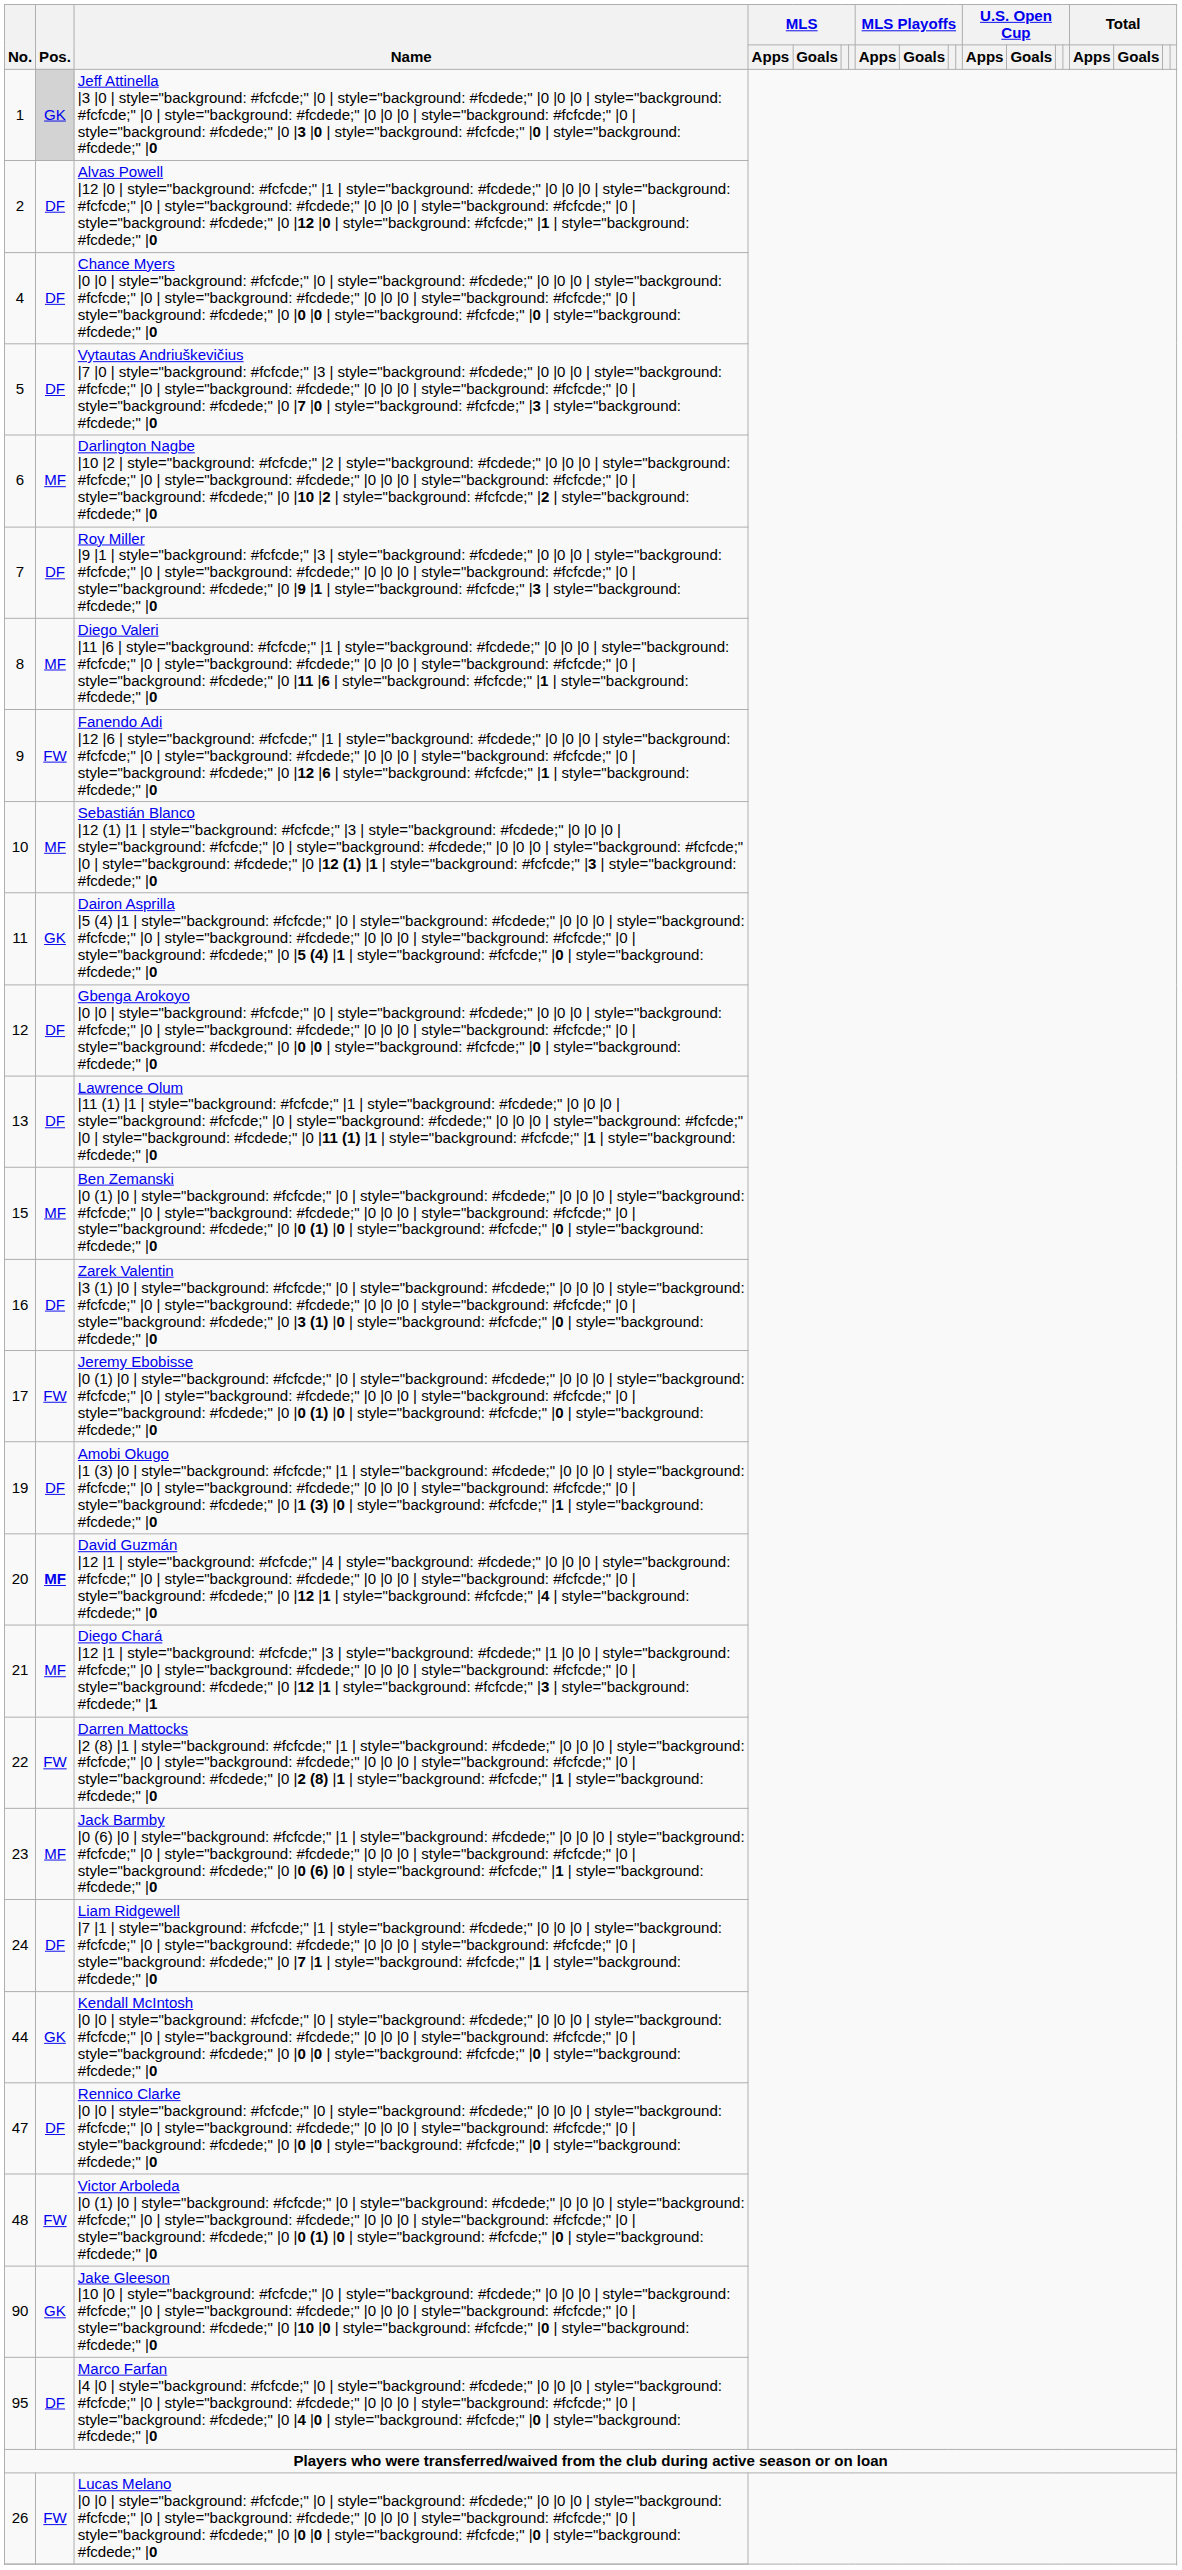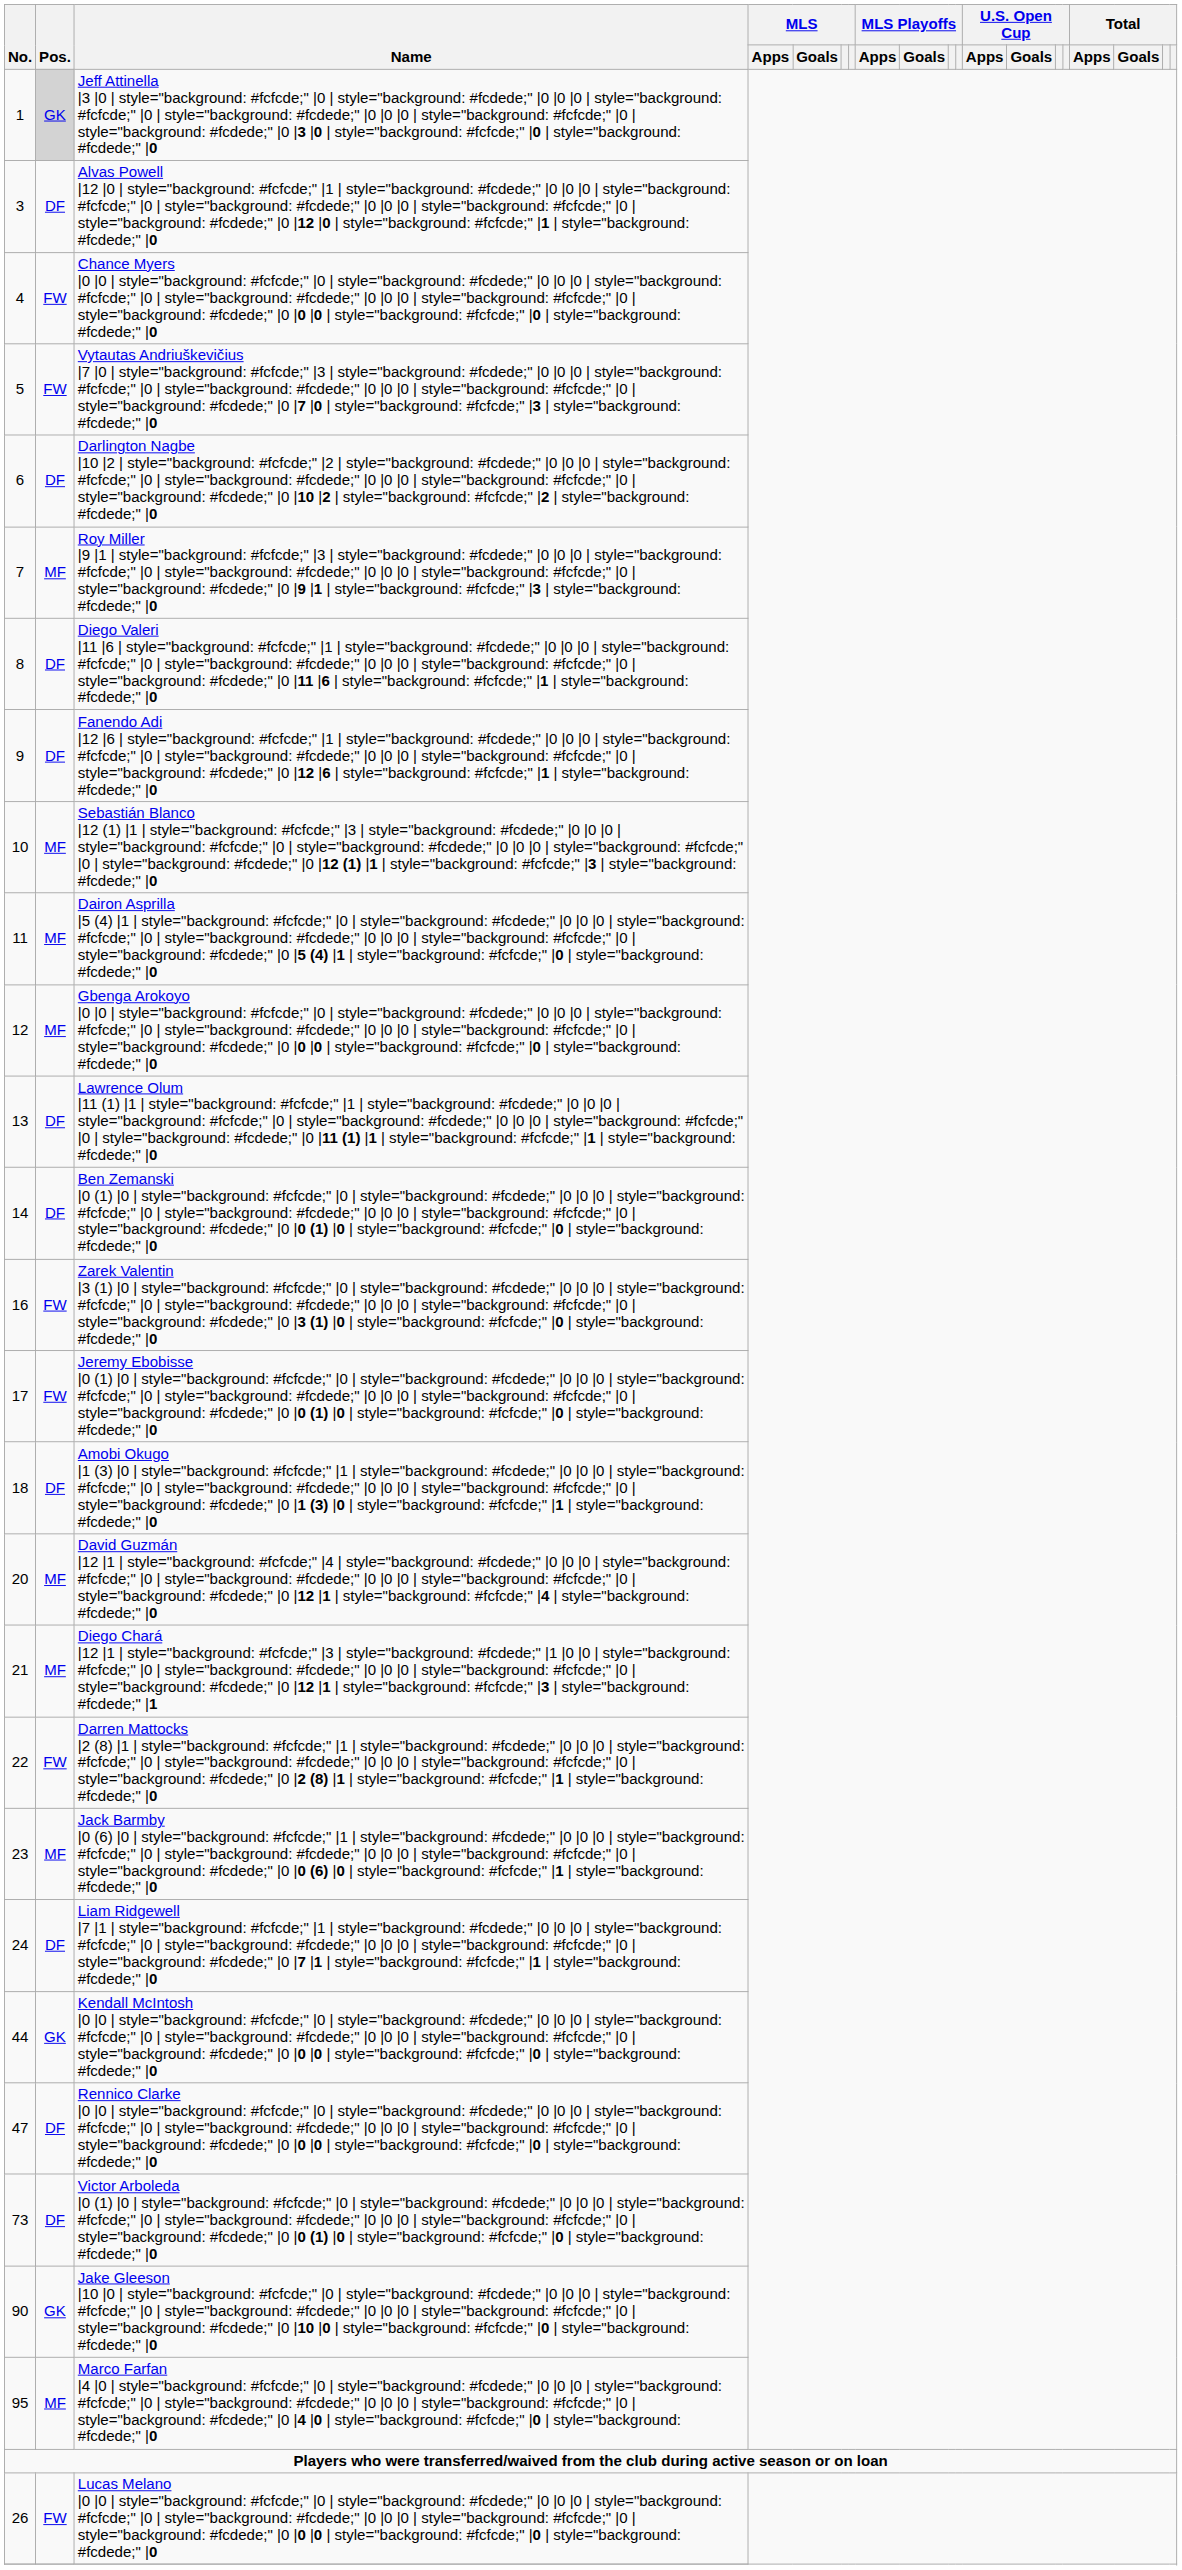(20, 206) 2 -> (20, 206) 3
(55, 297) DF -> (55, 297) FW
(55, 389) DF -> (55, 389) FW
(55, 481) MF -> (55, 481) DF
(55, 572) DF -> (55, 572) MF
(55, 664) MF -> (55, 664) DF
(55, 755) FW -> (55, 755) DF
(55, 938) GK -> (55, 938) MF
(55, 1030) DF -> (55, 1030) MF
(20, 1213) 15 -> (20, 1213) 14
(55, 1213) MF -> (55, 1213) DF
(55, 1304) DF -> (55, 1304) FW
(20, 1487) 19 -> (20, 1487) 18
(55, 1579) bold -> (55, 1579) normal
(20, 2220) 48 -> (20, 2220) 73
(55, 2220) FW -> (55, 2220) DF
(55, 2403) DF -> (55, 2403) MF
